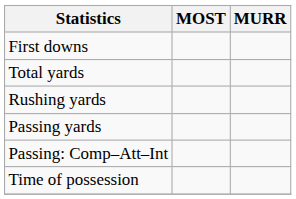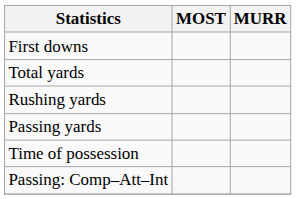rows swapped: (88, 153) <-> (74, 180)
